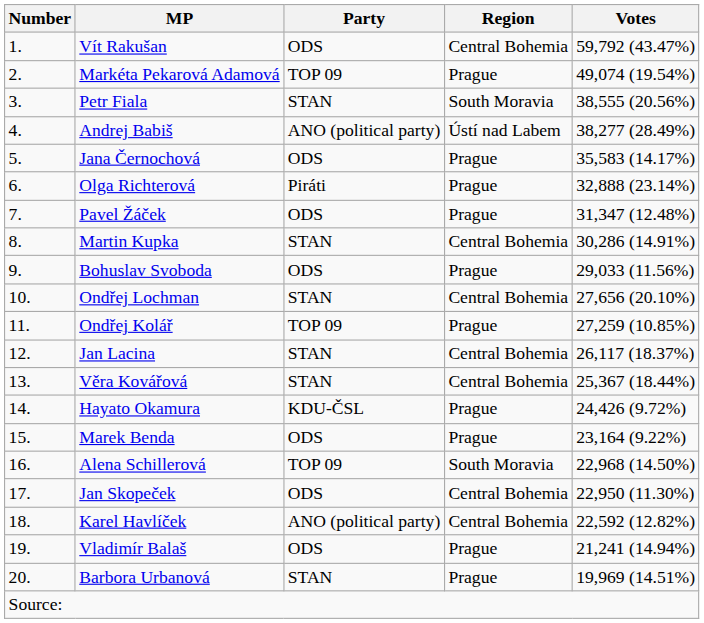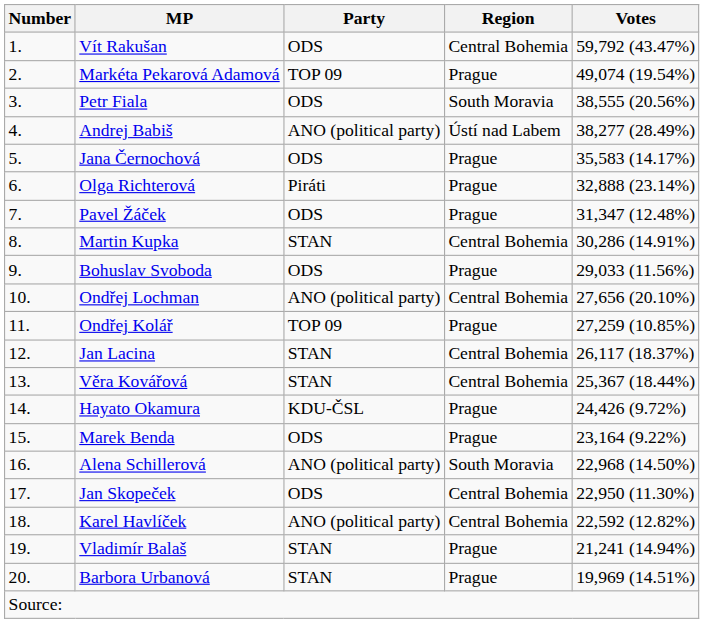(310, 102) STAN -> (305, 102) ODS
(310, 297) STAN -> (364, 297) ANO (political party)
(315, 465) TOP 09 -> (364, 465) ANO (political party)
(305, 548) ODS -> (310, 548) STAN
